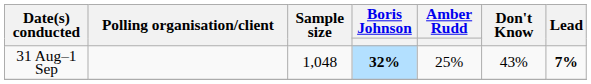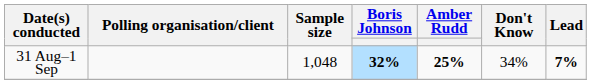(449, 62) normal -> (449, 62) bold
(514, 62) 43% -> (514, 62) 34%
